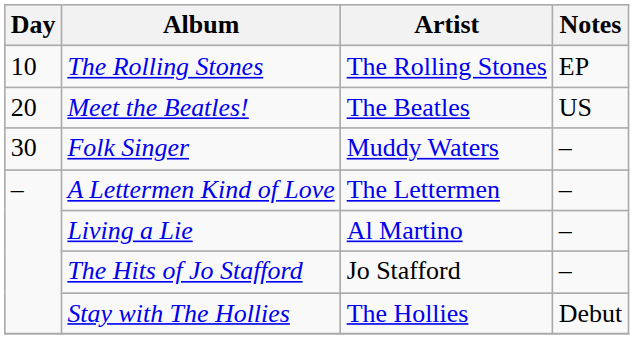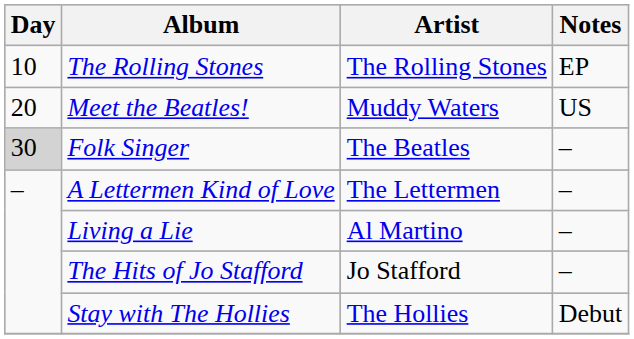(408, 107) The Beatles -> (423, 107) Muddy Waters
(24, 148) no background -> (24, 148) lightgrey background
(423, 148) Muddy Waters -> (408, 148) The Beatles
